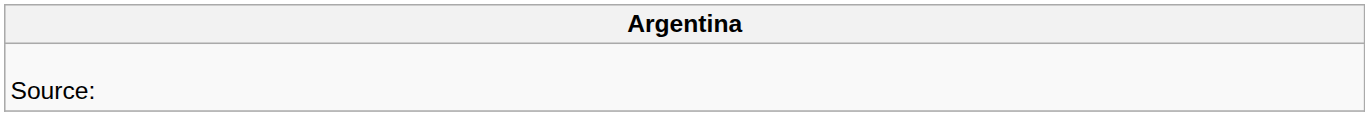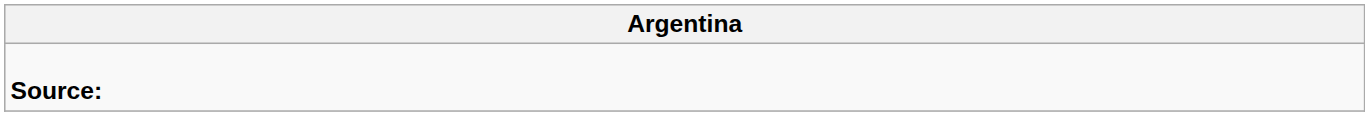(53, 90) normal -> (56, 90) bold
